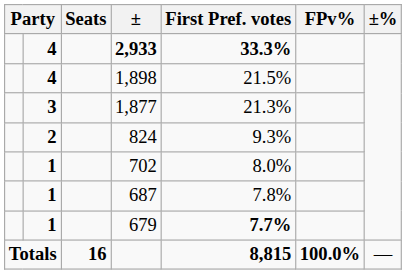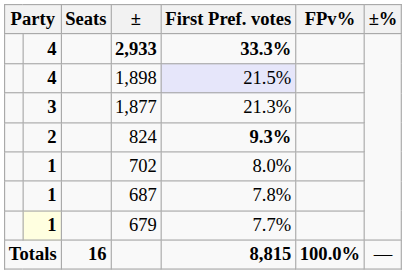(267, 78) no background -> (267, 78) lavender background
(272, 136) normal -> (270, 136) bold
(52, 225) no background -> (52, 225) lightyellow background
(270, 225) bold -> (272, 225) normal
